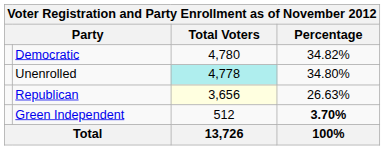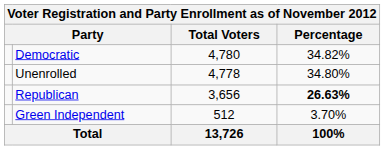(224, 74) paleturquoise background -> (224, 74) no background
(224, 94) lightyellow background -> (224, 94) no background
(328, 94) normal -> (328, 94) bold
(328, 114) bold -> (328, 114) normal
